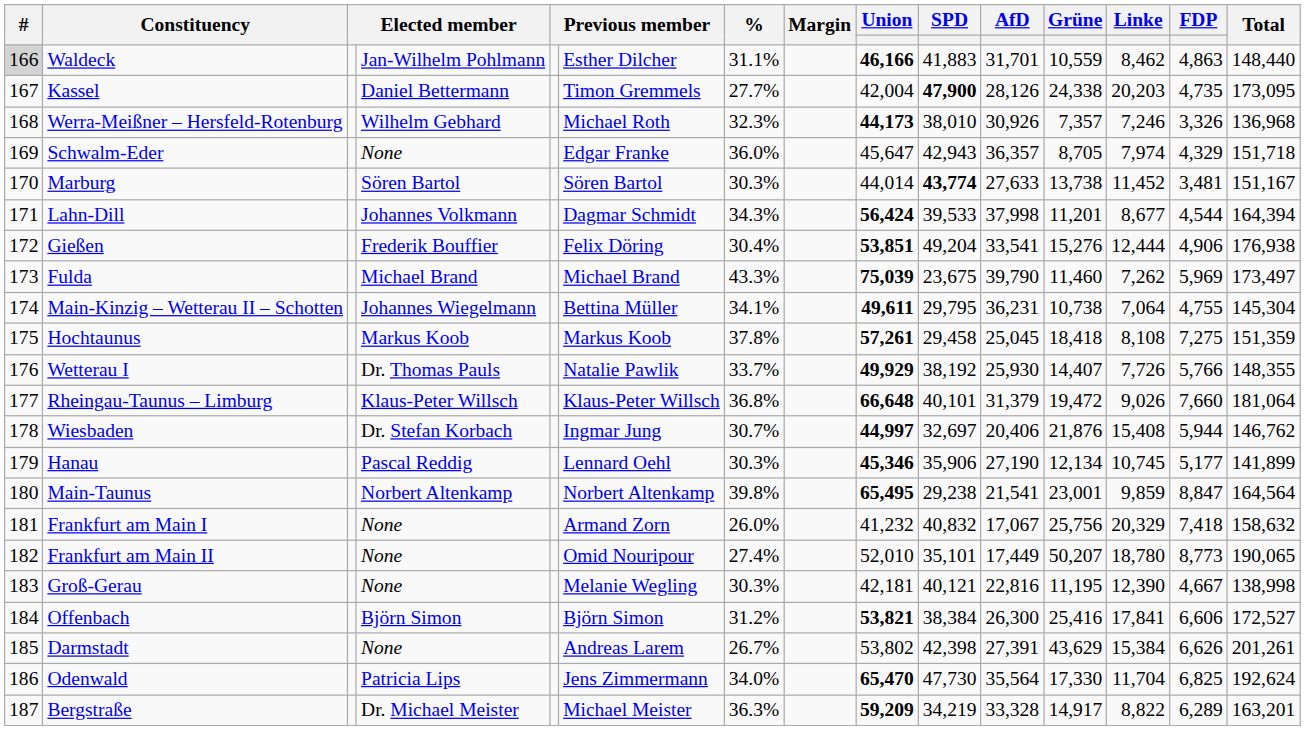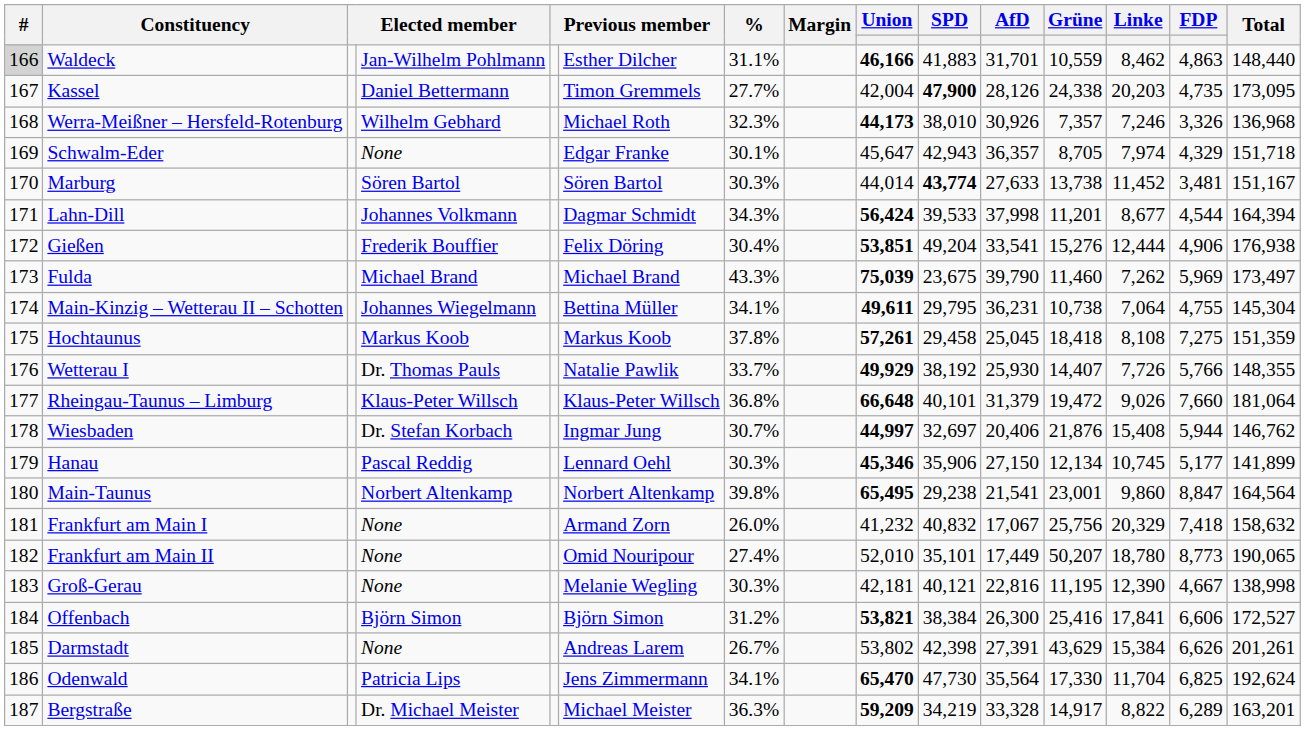(754, 152) 36.0% -> (754, 152) 30.1%
(1012, 462) 27,190 -> (1012, 462) 27,150
(1143, 493) 9,859 -> (1143, 493) 9,860
(754, 679) 34.0% -> (754, 679) 34.1%
